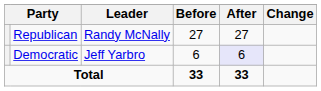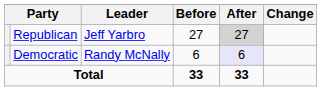(127, 34) Randy McNally -> (114, 34) Jeff Yarbro
(241, 34) no background -> (241, 34) lightgrey background
(114, 55) Jeff Yarbro -> (127, 55) Randy McNally
